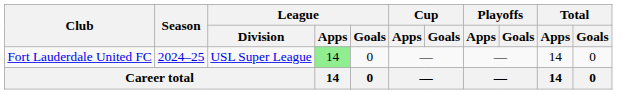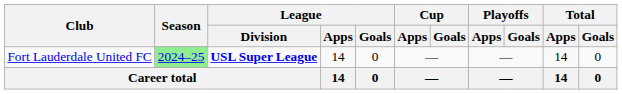(181, 57) no background -> (181, 57) lightgreen background
(261, 57) normal -> (264, 57) bold
(333, 57) lightgreen background -> (338, 57) no background
